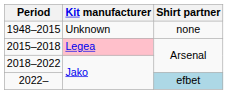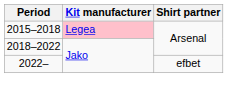- row: (34, 30)
(188, 81) lightblue background -> (188, 64) no background
